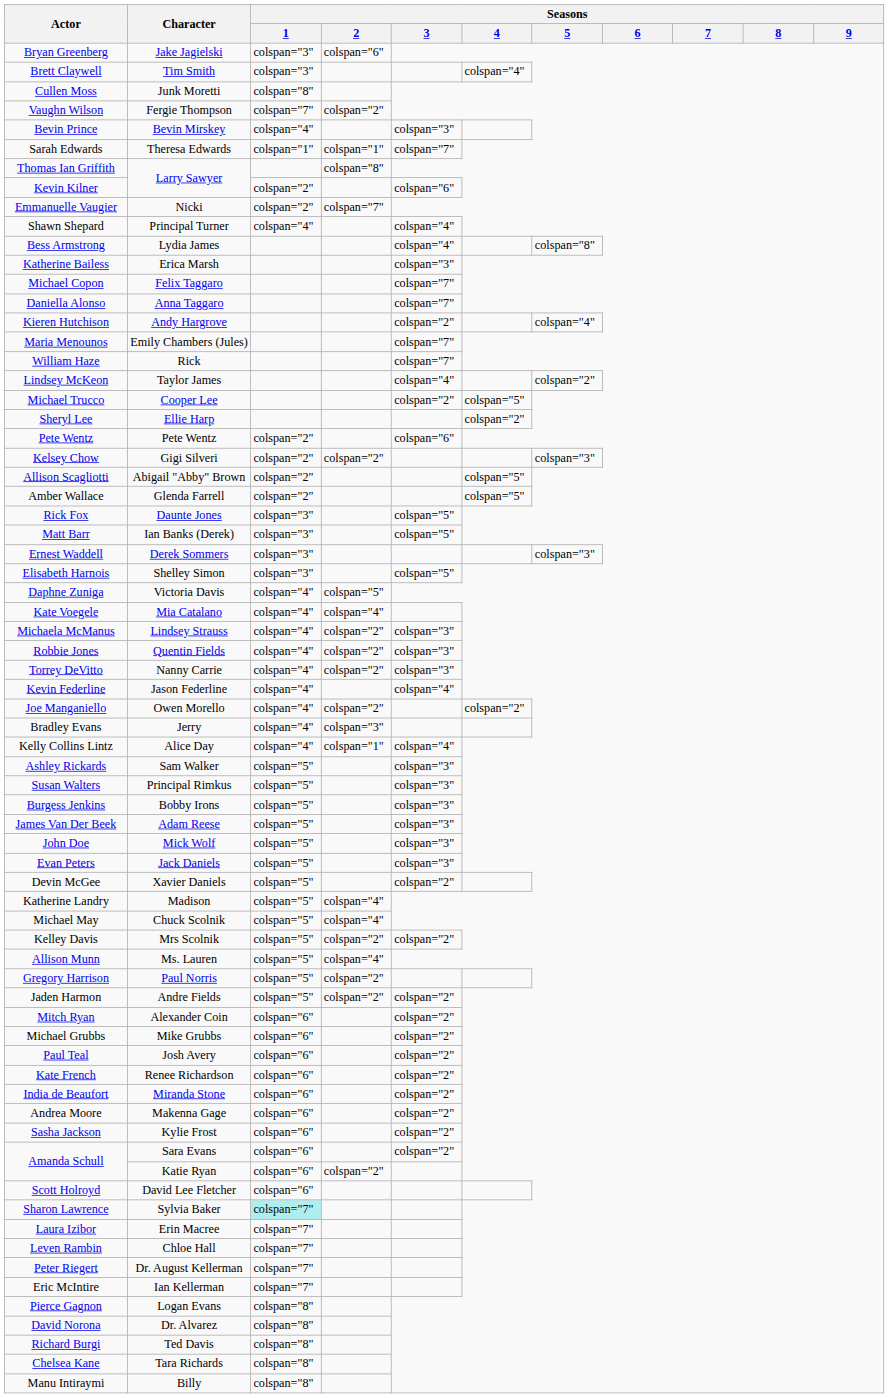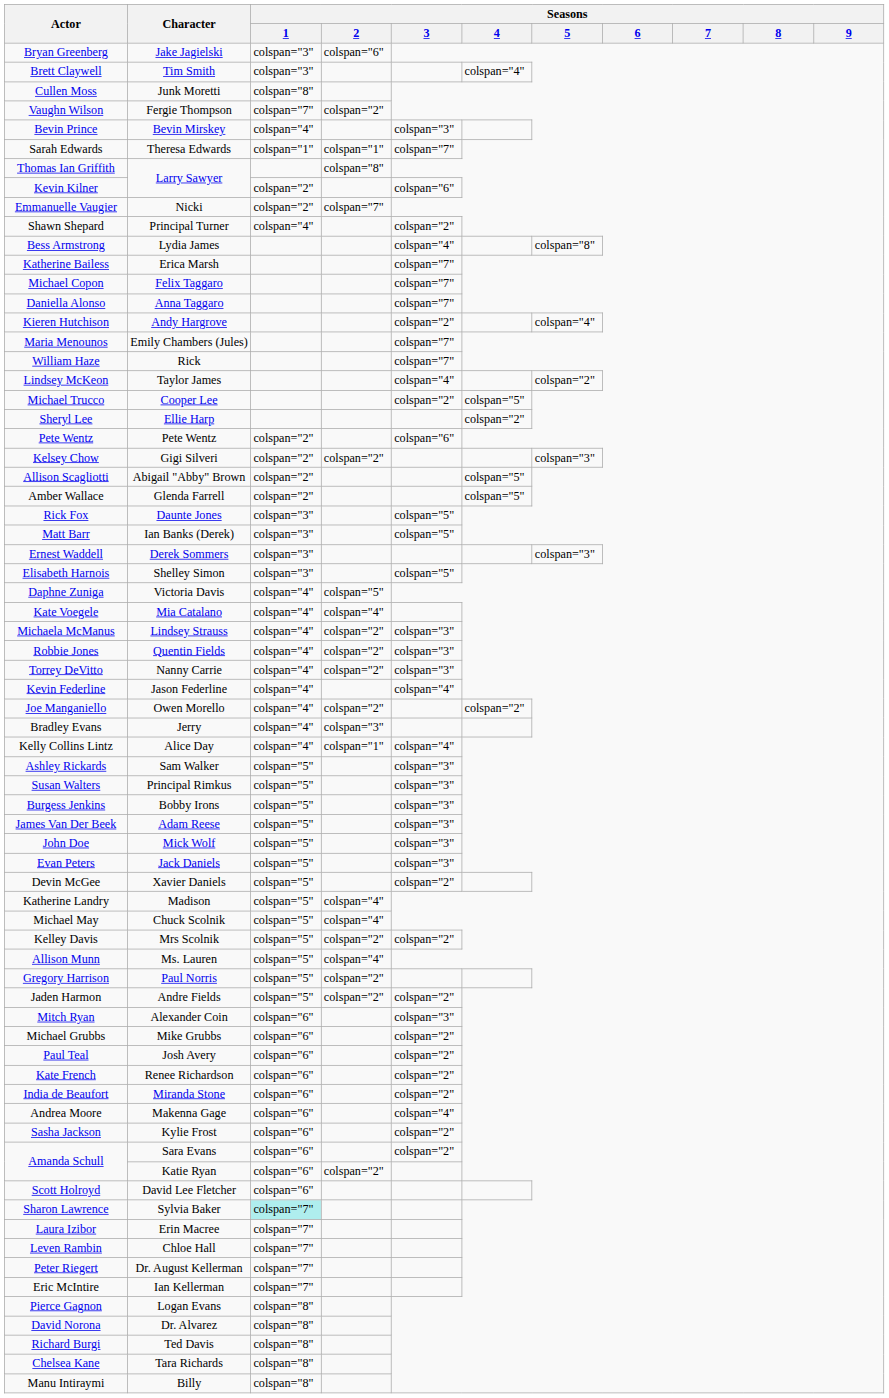(424, 226) colspan="4" -> (424, 226) colspan="2"
(424, 264) colspan="3" -> (424, 264) colspan="7"
(424, 1016) colspan="2" -> (424, 1016) colspan="3"
(424, 1113) colspan="2" -> (424, 1113) colspan="4"
